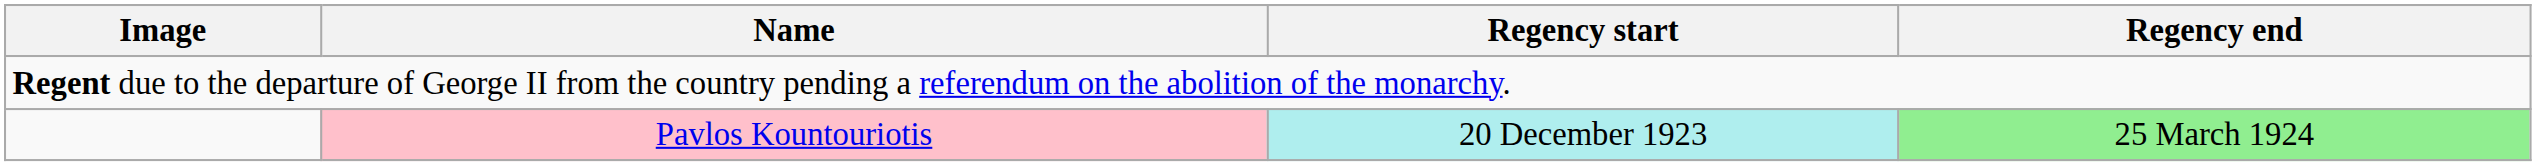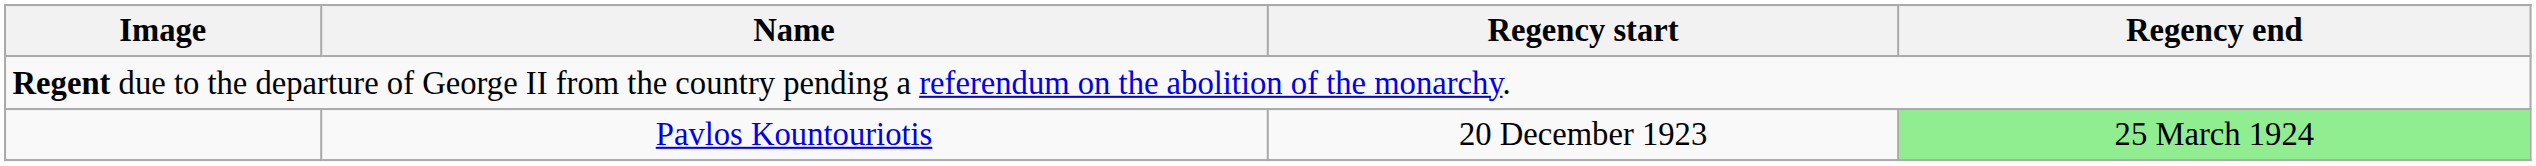(794, 133) pink background -> (794, 133) no background
(1583, 133) paleturquoise background -> (1583, 133) no background
